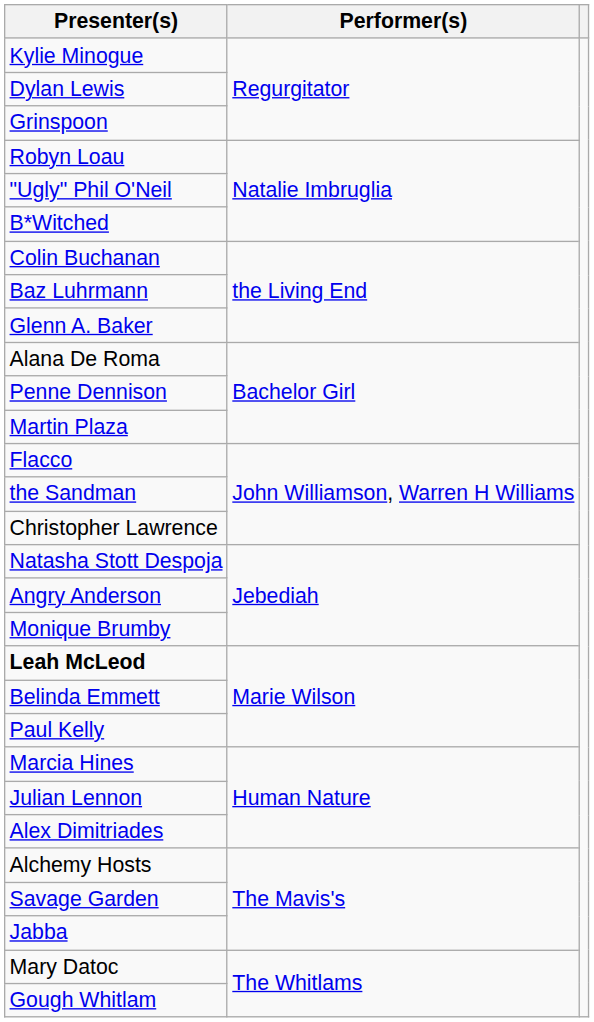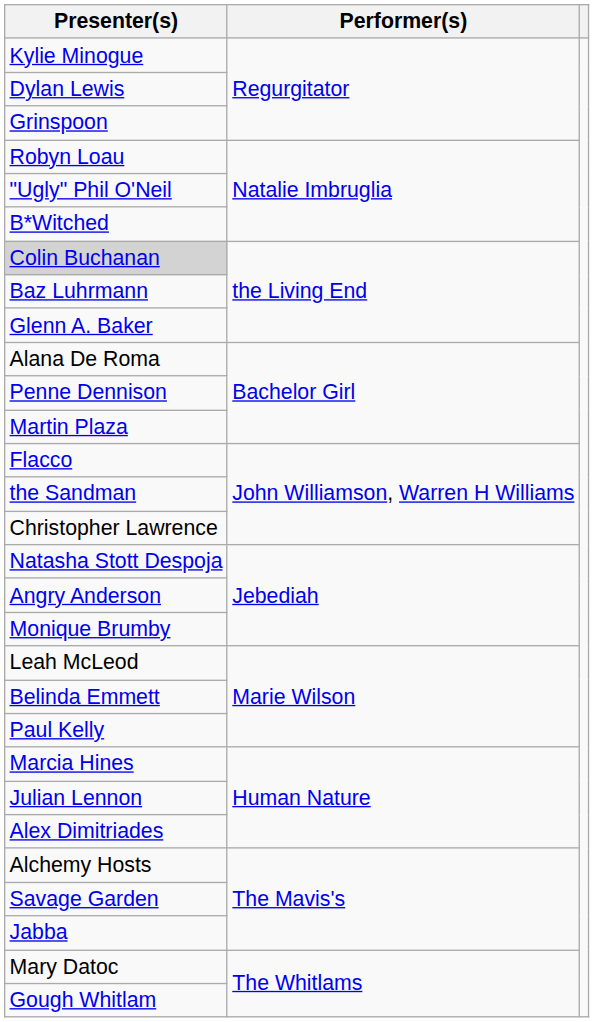(85, 257) no background -> (85, 257) lightgrey background
(78, 662) bold -> (74, 662) normal
